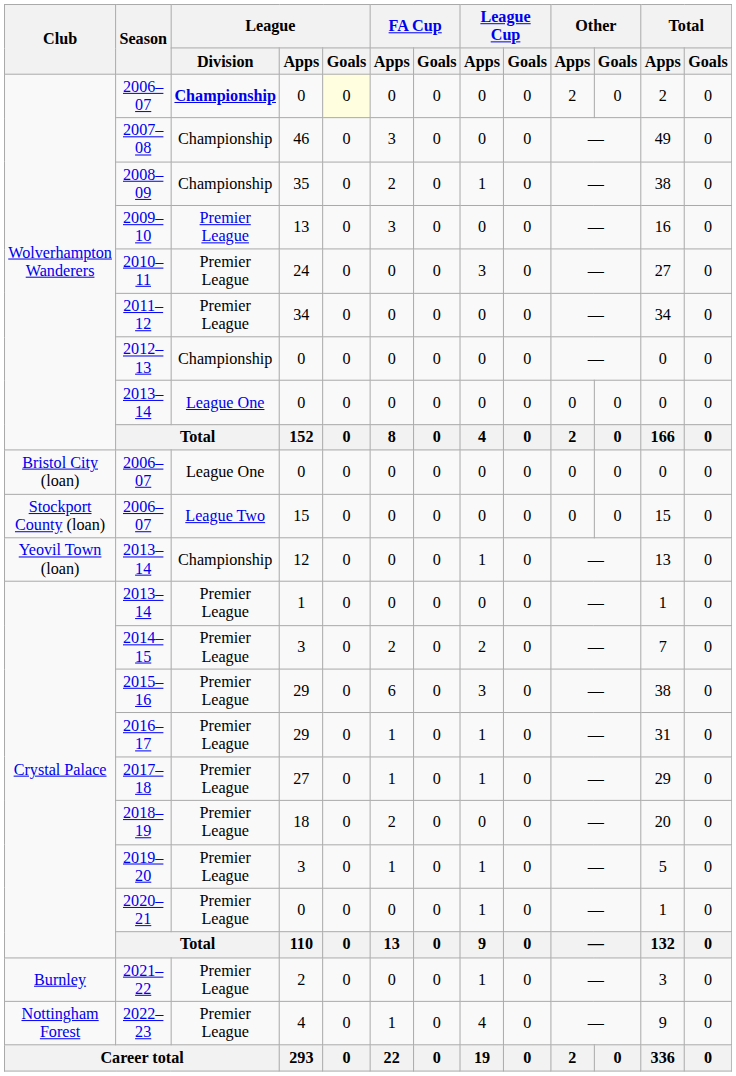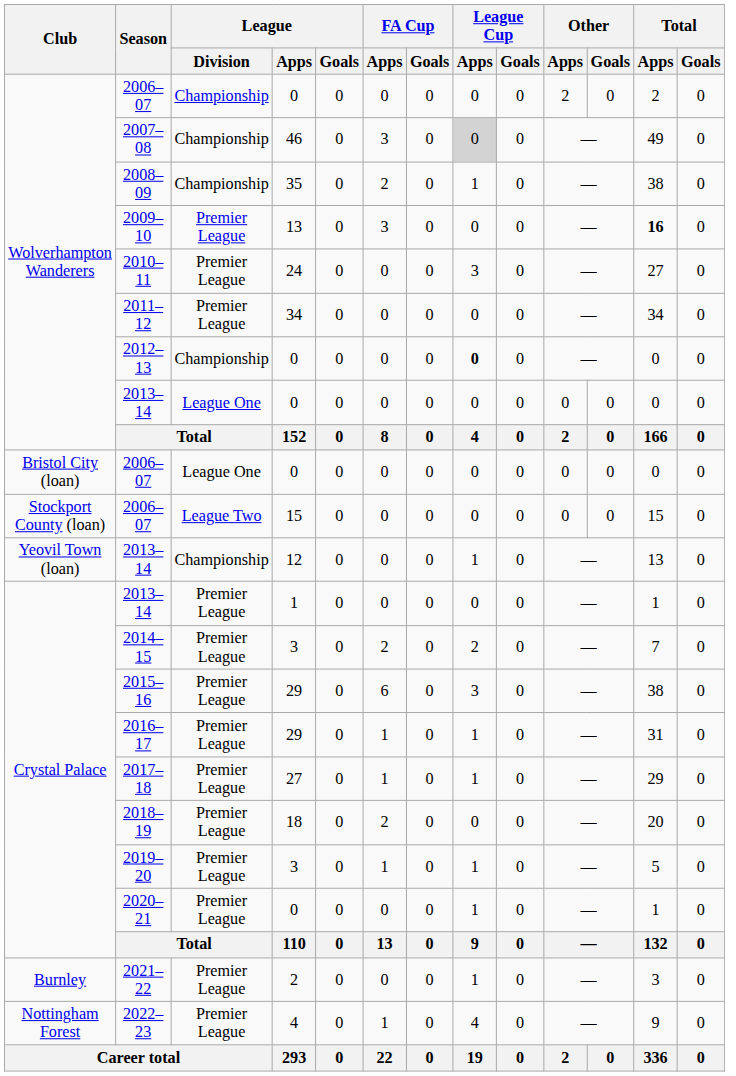(225, 95) bold -> (222, 95) normal
(347, 95) lightyellow background -> (339, 95) no background
(482, 139) no background -> (475, 139) lightgrey background
(663, 227) normal -> (656, 227) bold
(482, 358) normal -> (475, 358) bold
